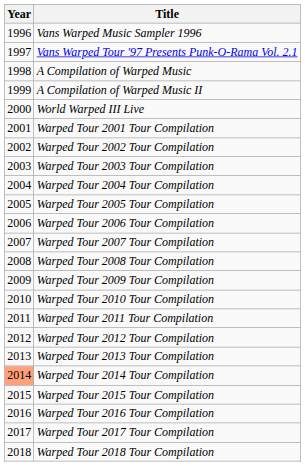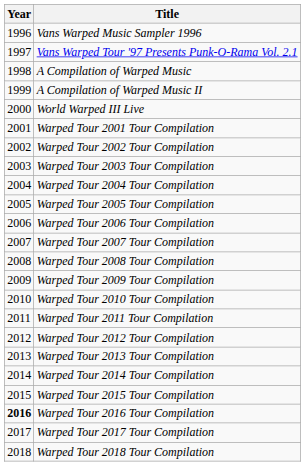(19, 375) lightsalmon background -> (19, 375) no background
(19, 413) normal -> (19, 413) bold
